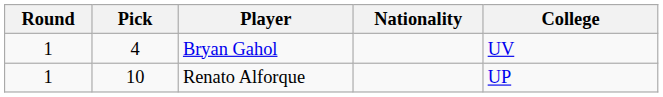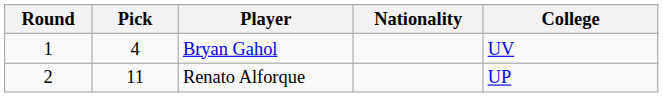(48, 77) 1 -> (48, 77) 2
(135, 77) 10 -> (135, 77) 11
